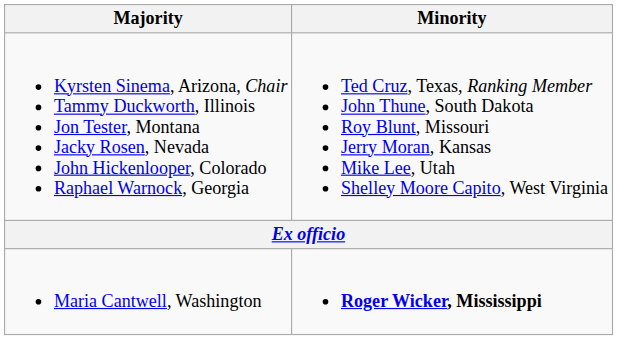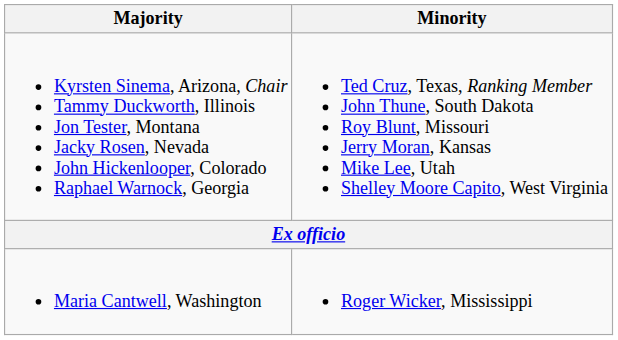(452, 302) bold -> (452, 302) normal
